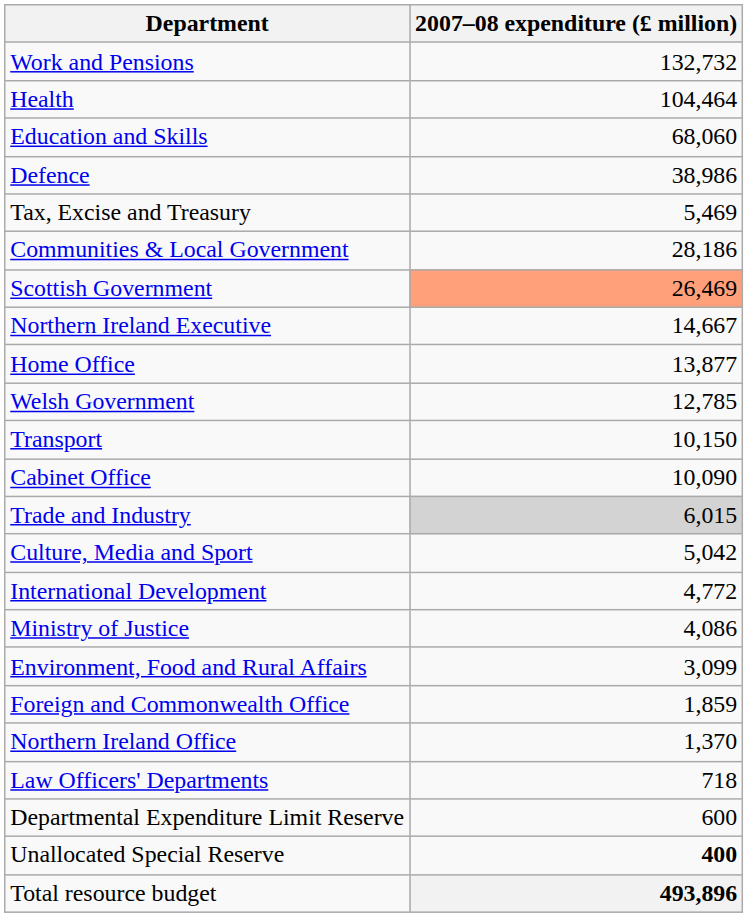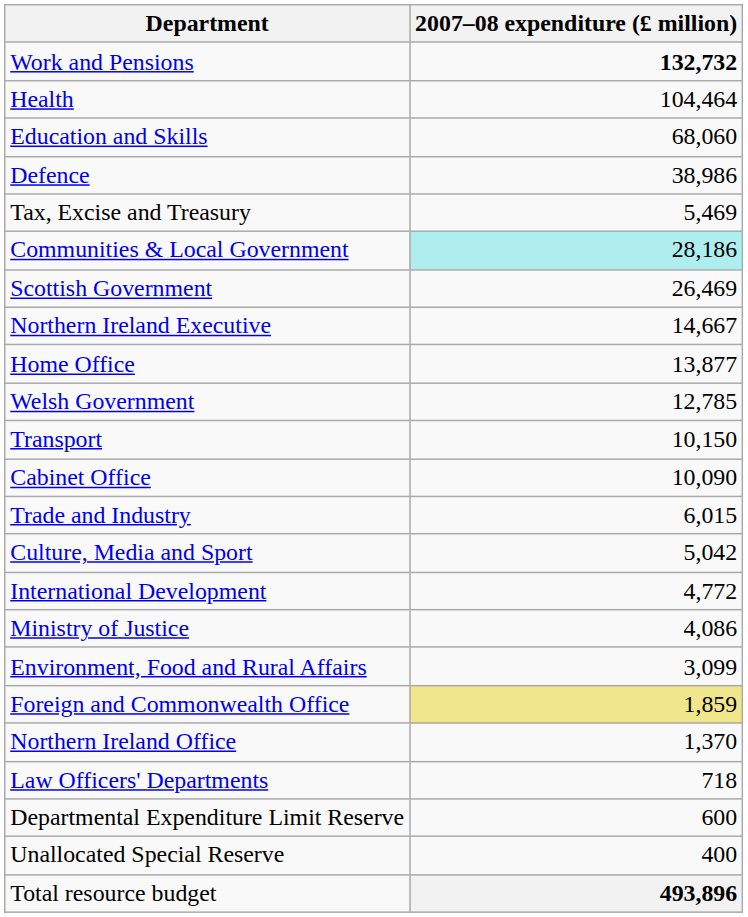(698, 61) normal -> (698, 61) bold
(704, 250) no background -> (704, 250) paleturquoise background
(704, 288) lightsalmon background -> (704, 288) no background
(710, 514) lightgrey background -> (710, 514) no background
(710, 703) no background -> (710, 703) khaki background
(719, 855) bold -> (719, 855) normal
